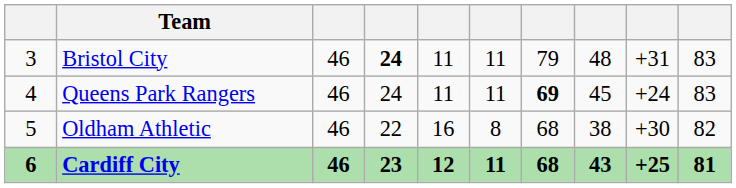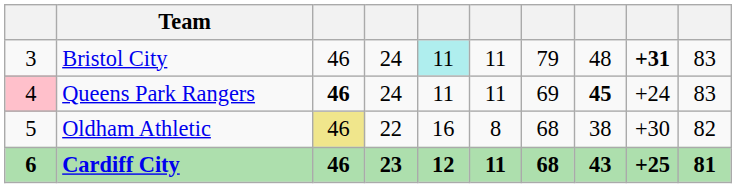(391, 57) bold -> (391, 57) normal
(443, 57) no background -> (443, 57) paleturquoise background
(652, 57) normal -> (652, 57) bold
(31, 93) no background -> (31, 93) pink background
(339, 93) normal -> (339, 93) bold
(548, 93) bold -> (548, 93) normal
(600, 93) normal -> (600, 93) bold
(339, 128) no background -> (339, 128) khaki background
